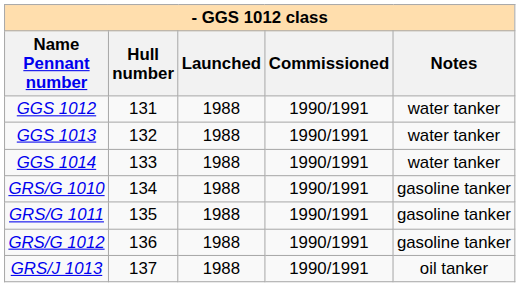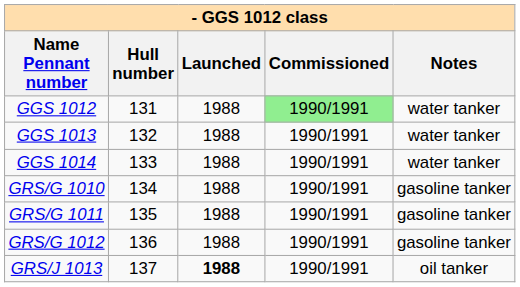(329, 108) no background -> (329, 108) lightgreen background
(221, 268) normal -> (221, 268) bold
